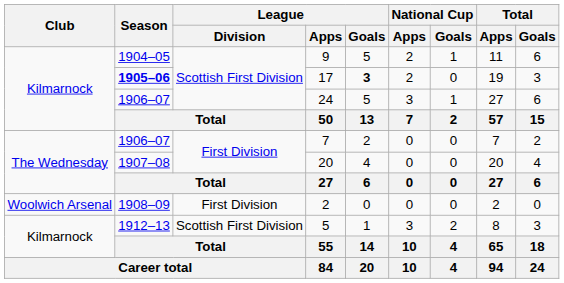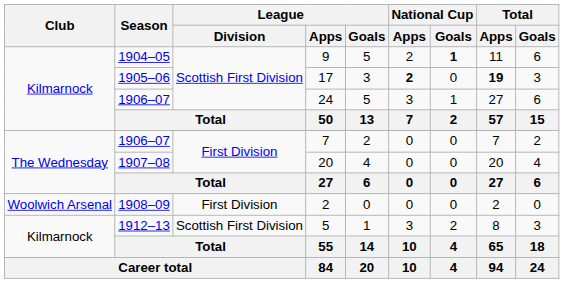(453, 57) normal -> (453, 57) bold
(144, 78) bold -> (144, 78) normal
(367, 78) bold -> (367, 78) normal
(409, 78) normal -> (409, 78) bold
(496, 78) normal -> (496, 78) bold
